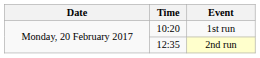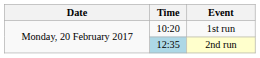(168, 45) no background -> (168, 45) lightblue background
